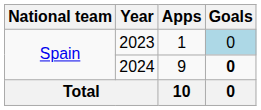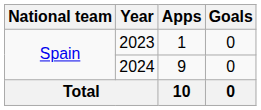(231, 42) lightblue background -> (231, 42) no background
(231, 67) bold -> (231, 67) normal
